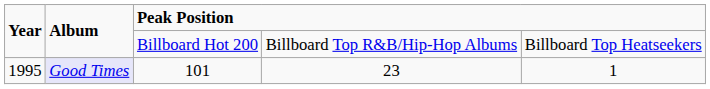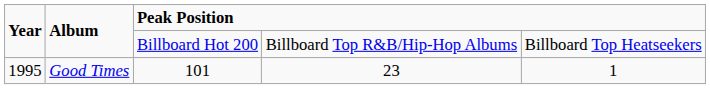(89, 70) lavender background -> (89, 70) no background
